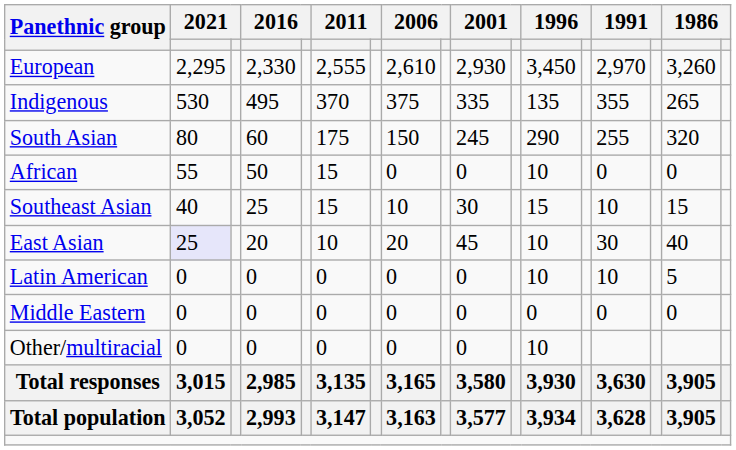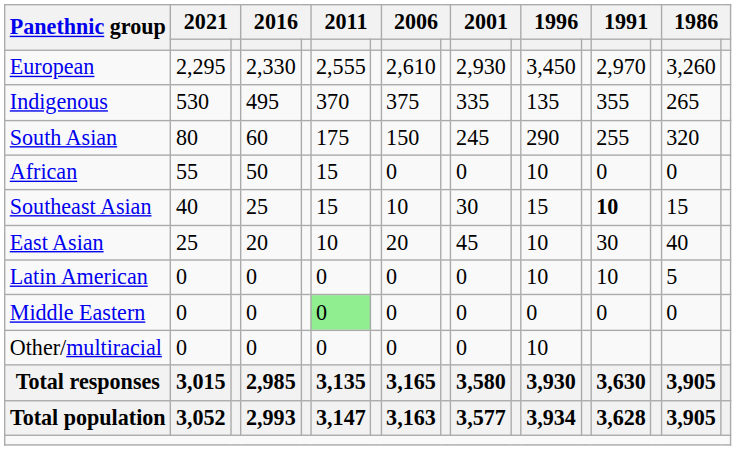(607, 207) normal -> (607, 207) bold
(187, 242) lavender background -> (187, 242) no background
(322, 312) no background -> (322, 312) lightgreen background
